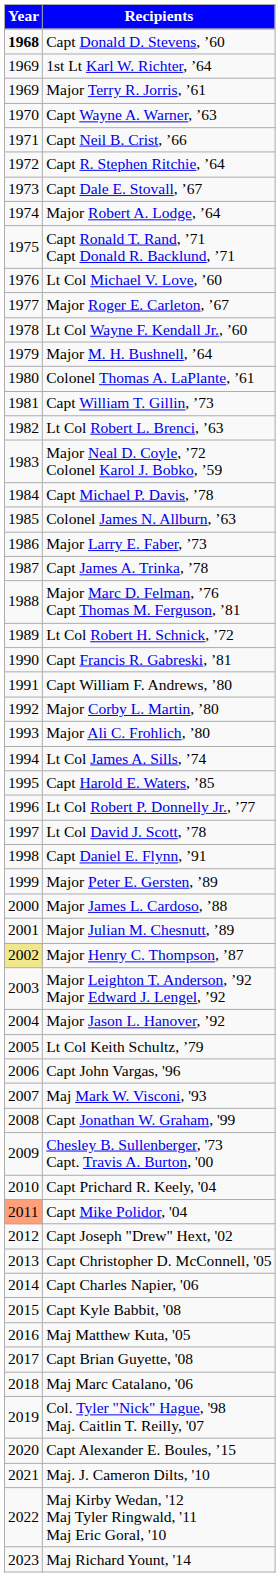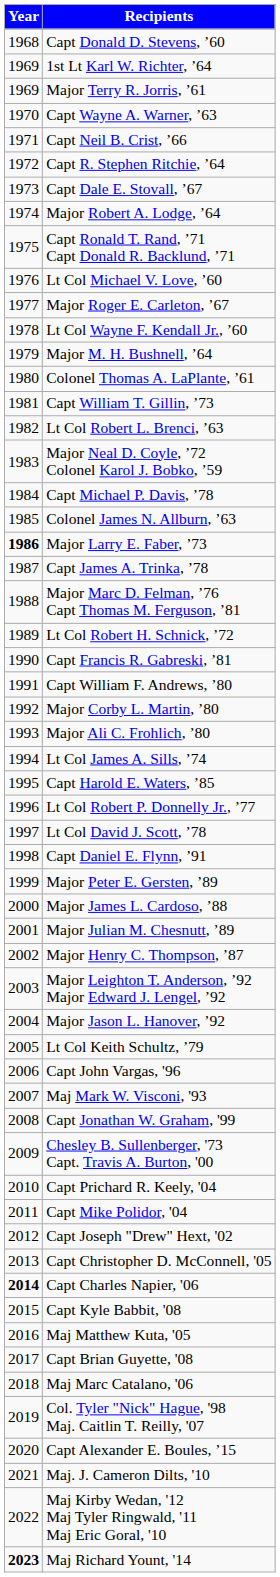(24, 41) bold -> (24, 41) normal
(24, 544) normal -> (24, 544) bold
(24, 955) khaki background -> (24, 955) no background
(23, 1211) lightsalmon background -> (23, 1211) no background
(24, 1285) normal -> (24, 1285) bold
(24, 1559) normal -> (24, 1559) bold
